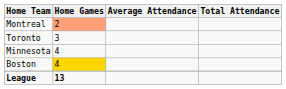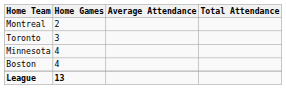(57, 24) lightsalmon background -> (57, 24) no background
(57, 64) gold background -> (57, 64) no background
